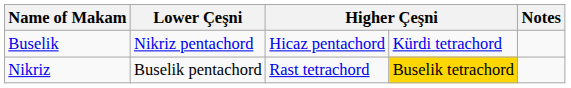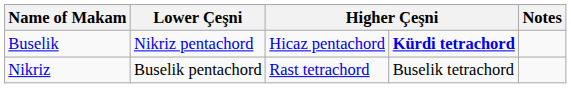(447, 43) normal -> (454, 43) bold
(453, 69) gold background -> (453, 69) no background
